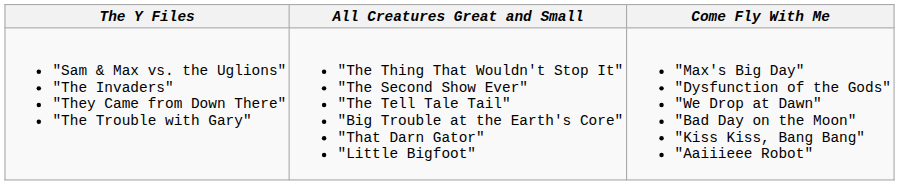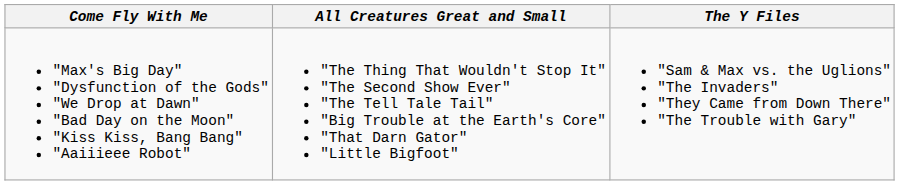columns swapped: (147, 16) <-> (761, 16)
